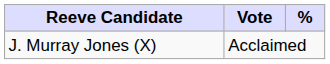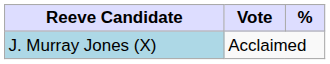(82, 44) no background -> (82, 44) lightblue background
